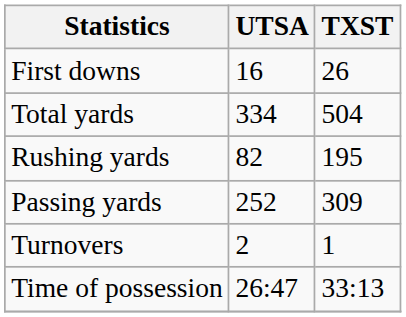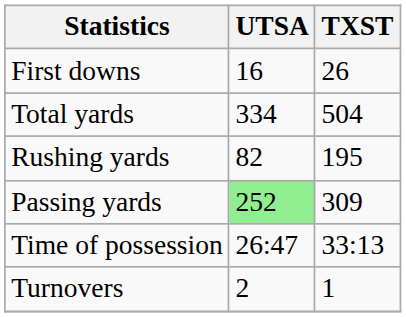(256, 201) no background -> (256, 201) lightgreen background
rows swapped: (67, 245) <-> (117, 288)
